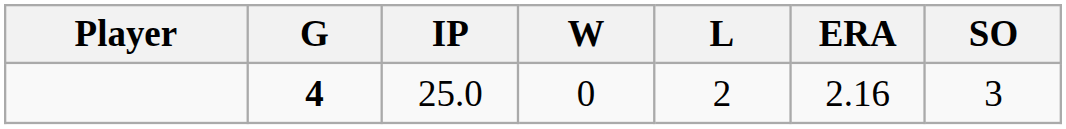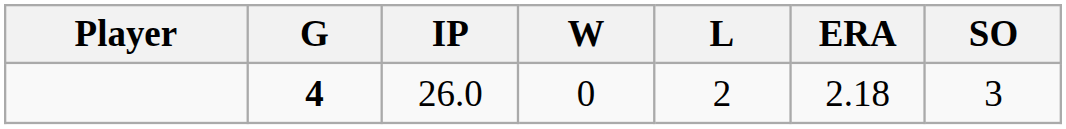(450, 92) 25.0 -> (450, 92) 26.0
(858, 92) 2.16 -> (858, 92) 2.18
